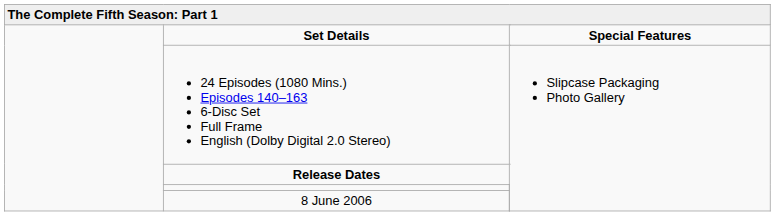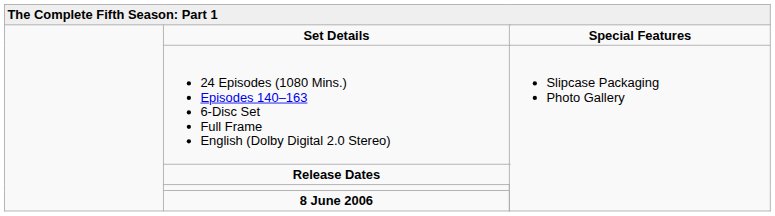(336, 201) normal -> (336, 201) bold
